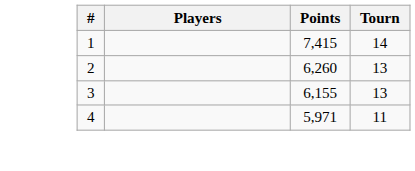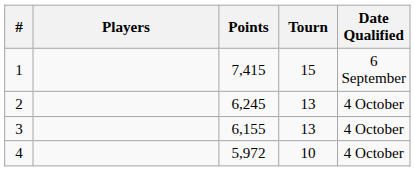+ column: (374, 27)
(380, 43) 14 -> (308, 69) 15
(320, 67) 6,260 -> (248, 103) 6,245
(320, 117) 5,971 -> (248, 153) 5,972
(380, 117) 11 -> (308, 153) 10
